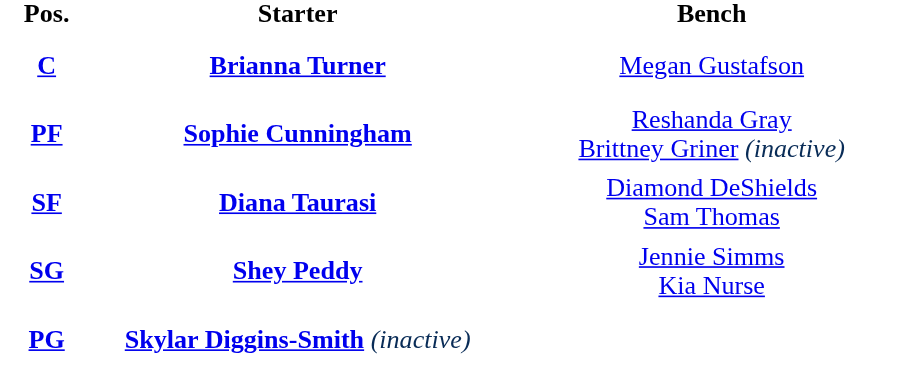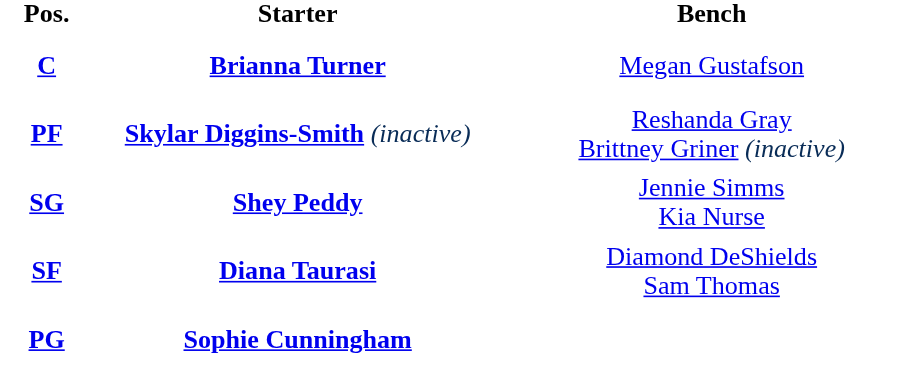(298, 133) Sophie Cunningham -> (298, 133) Skylar Diggins-Smith (inactive)
rows swapped: (47, 202) <-> (47, 270)
(298, 339) Skylar Diggins-Smith (inactive) -> (298, 339) Sophie Cunningham
